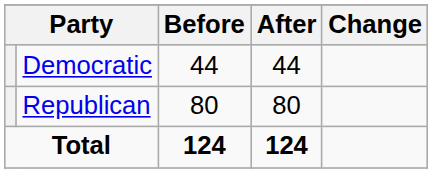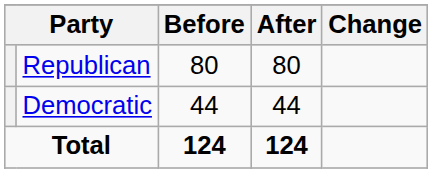rows swapped: (87, 106) <-> (87, 65)
